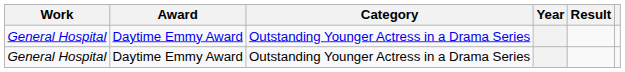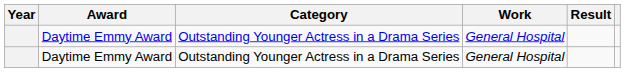columns swapped: (550, 15) <-> (57, 15)
